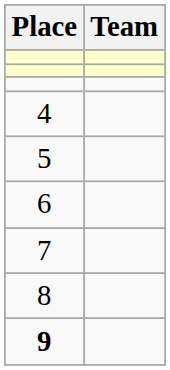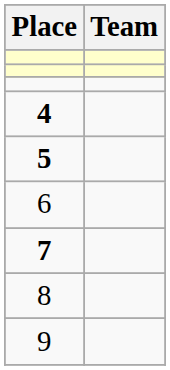(44, 112) normal -> (44, 112) bold
(44, 158) normal -> (44, 158) bold
(44, 249) normal -> (44, 249) bold
(44, 341) bold -> (44, 341) normal
